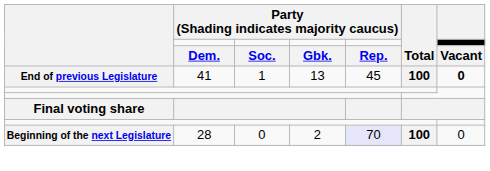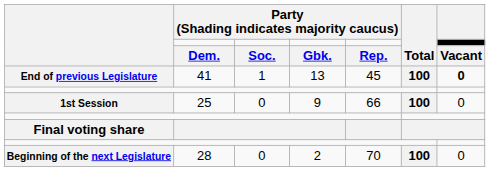+ row: (89, 103)
(374, 135) lavender background -> (374, 156) no background
